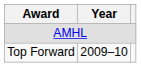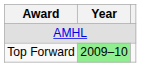(104, 52) no background -> (104, 52) lightgreen background
